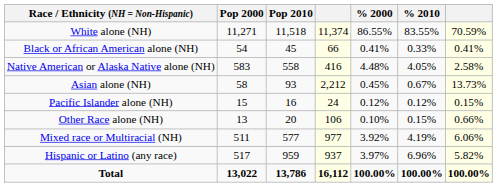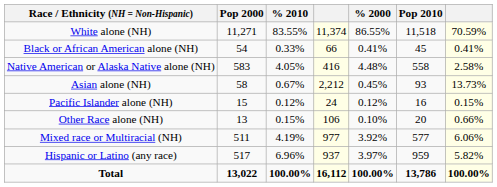columns swapped: (291, 13) <-> (422, 13)
